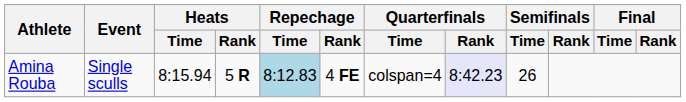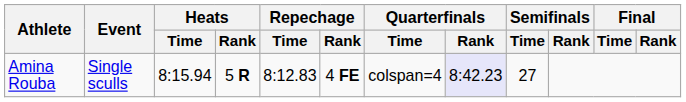(290, 76) lightblue background -> (290, 76) no background
(527, 76) 26 -> (527, 76) 27
